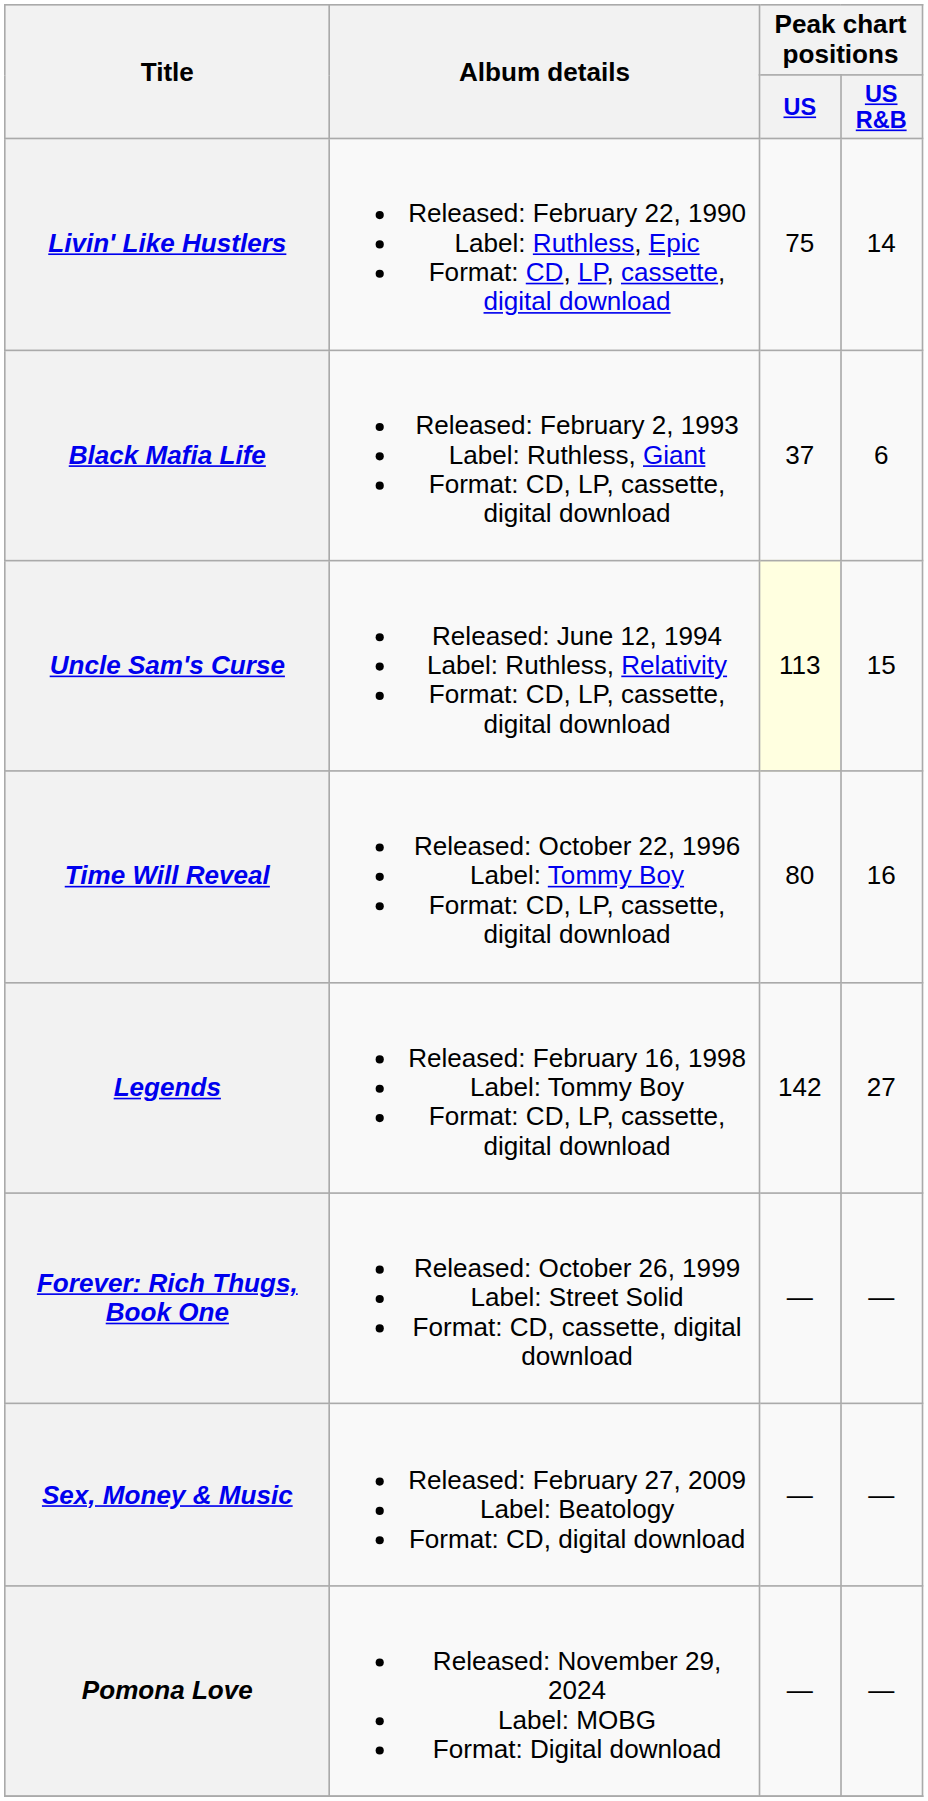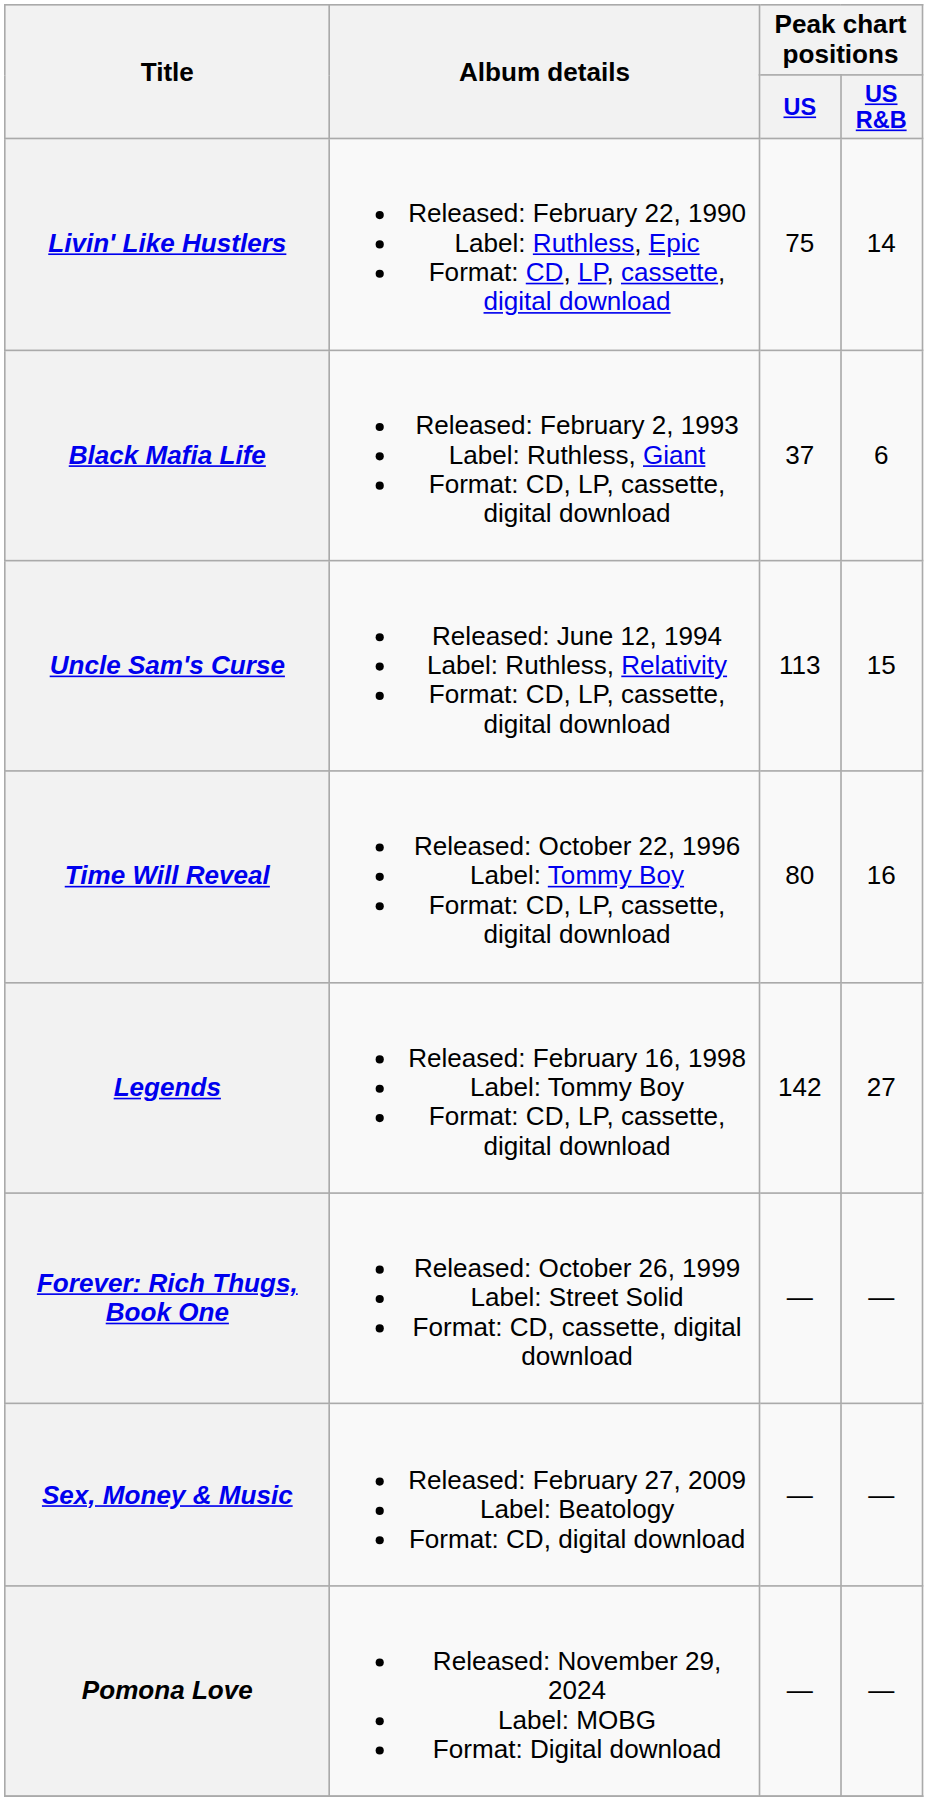(800, 665) lightyellow background -> (800, 665) no background
